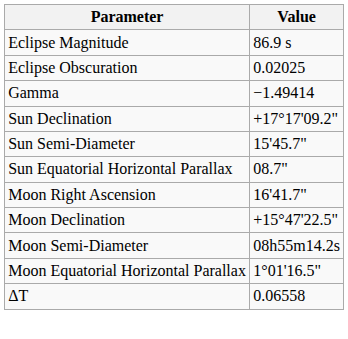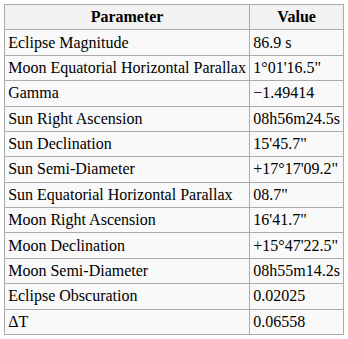rows swapped: (73, 67) <-> (127, 270)
+ row: (75, 118)
(296, 118) +17°17'09.2" -> (280, 144) 15'45.7"
(280, 144) 15'45.7" -> (296, 169) +17°17'09.2"
